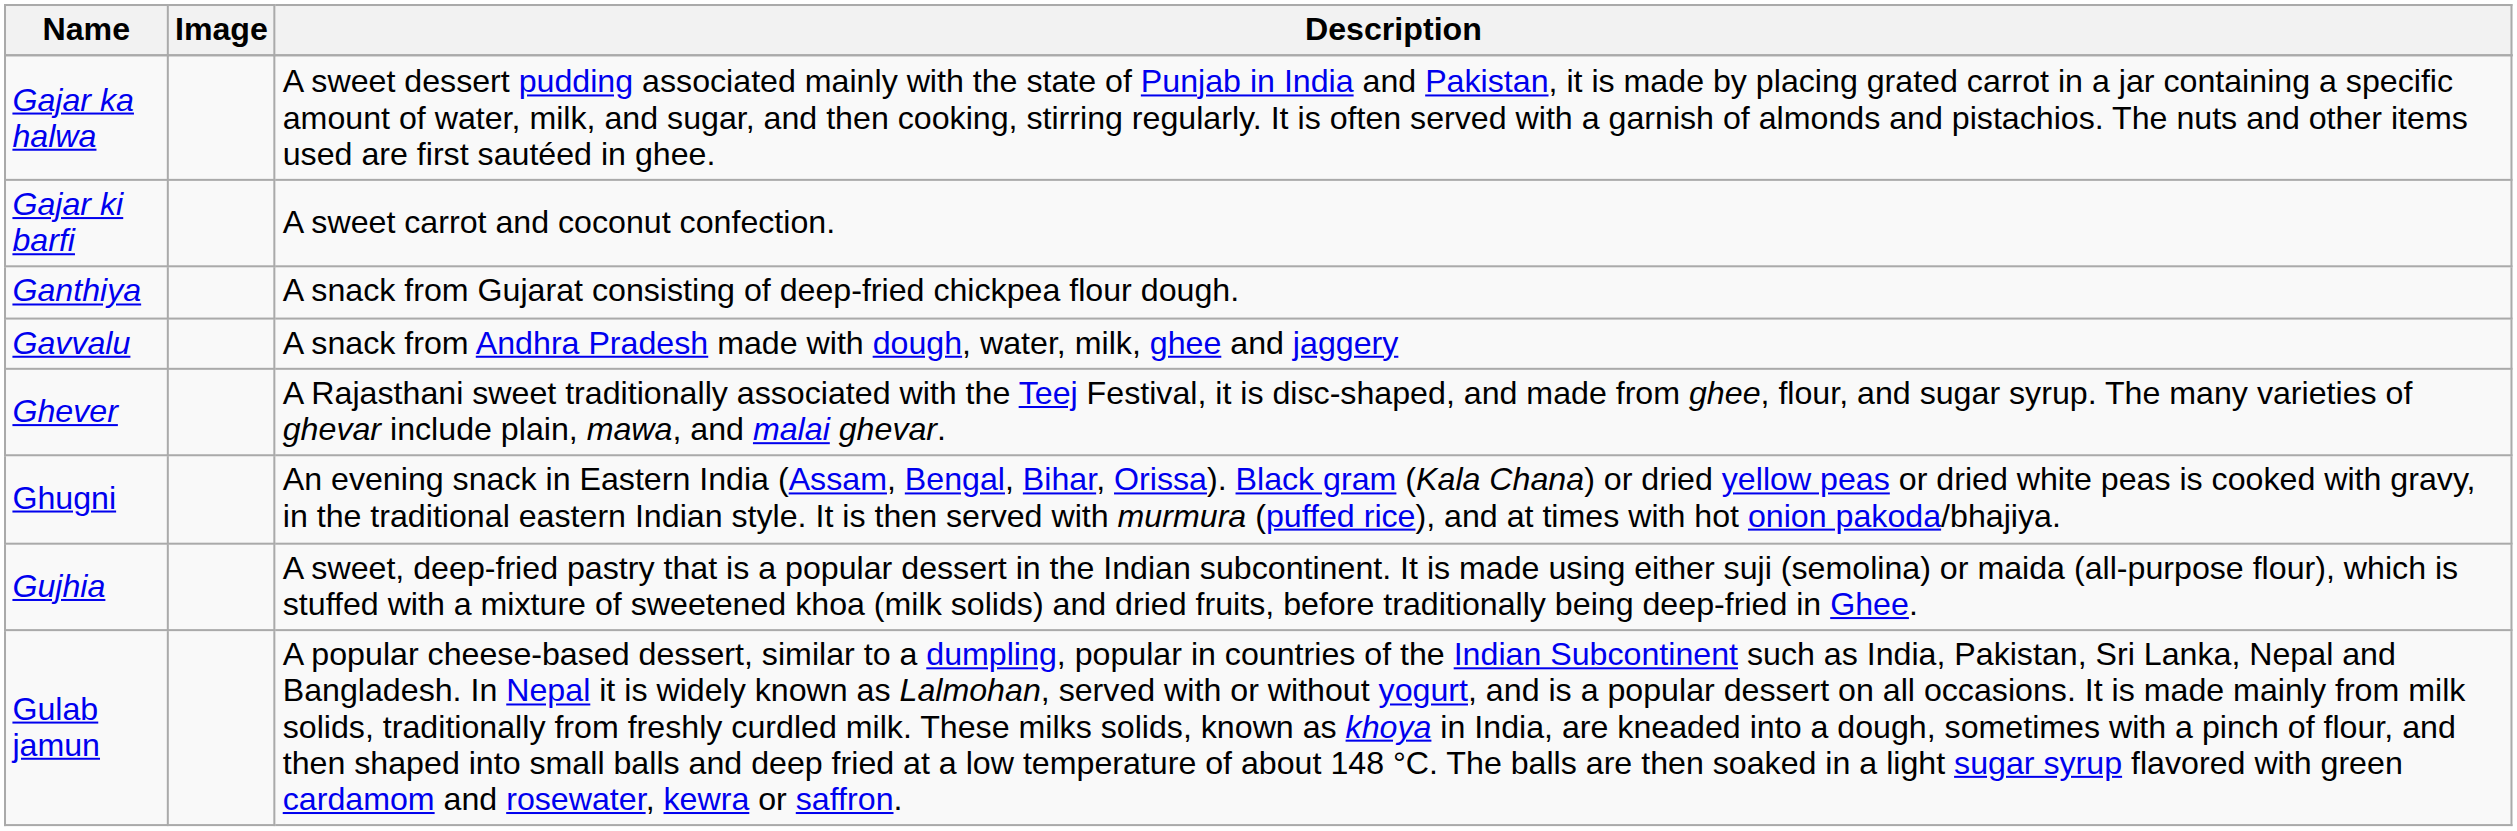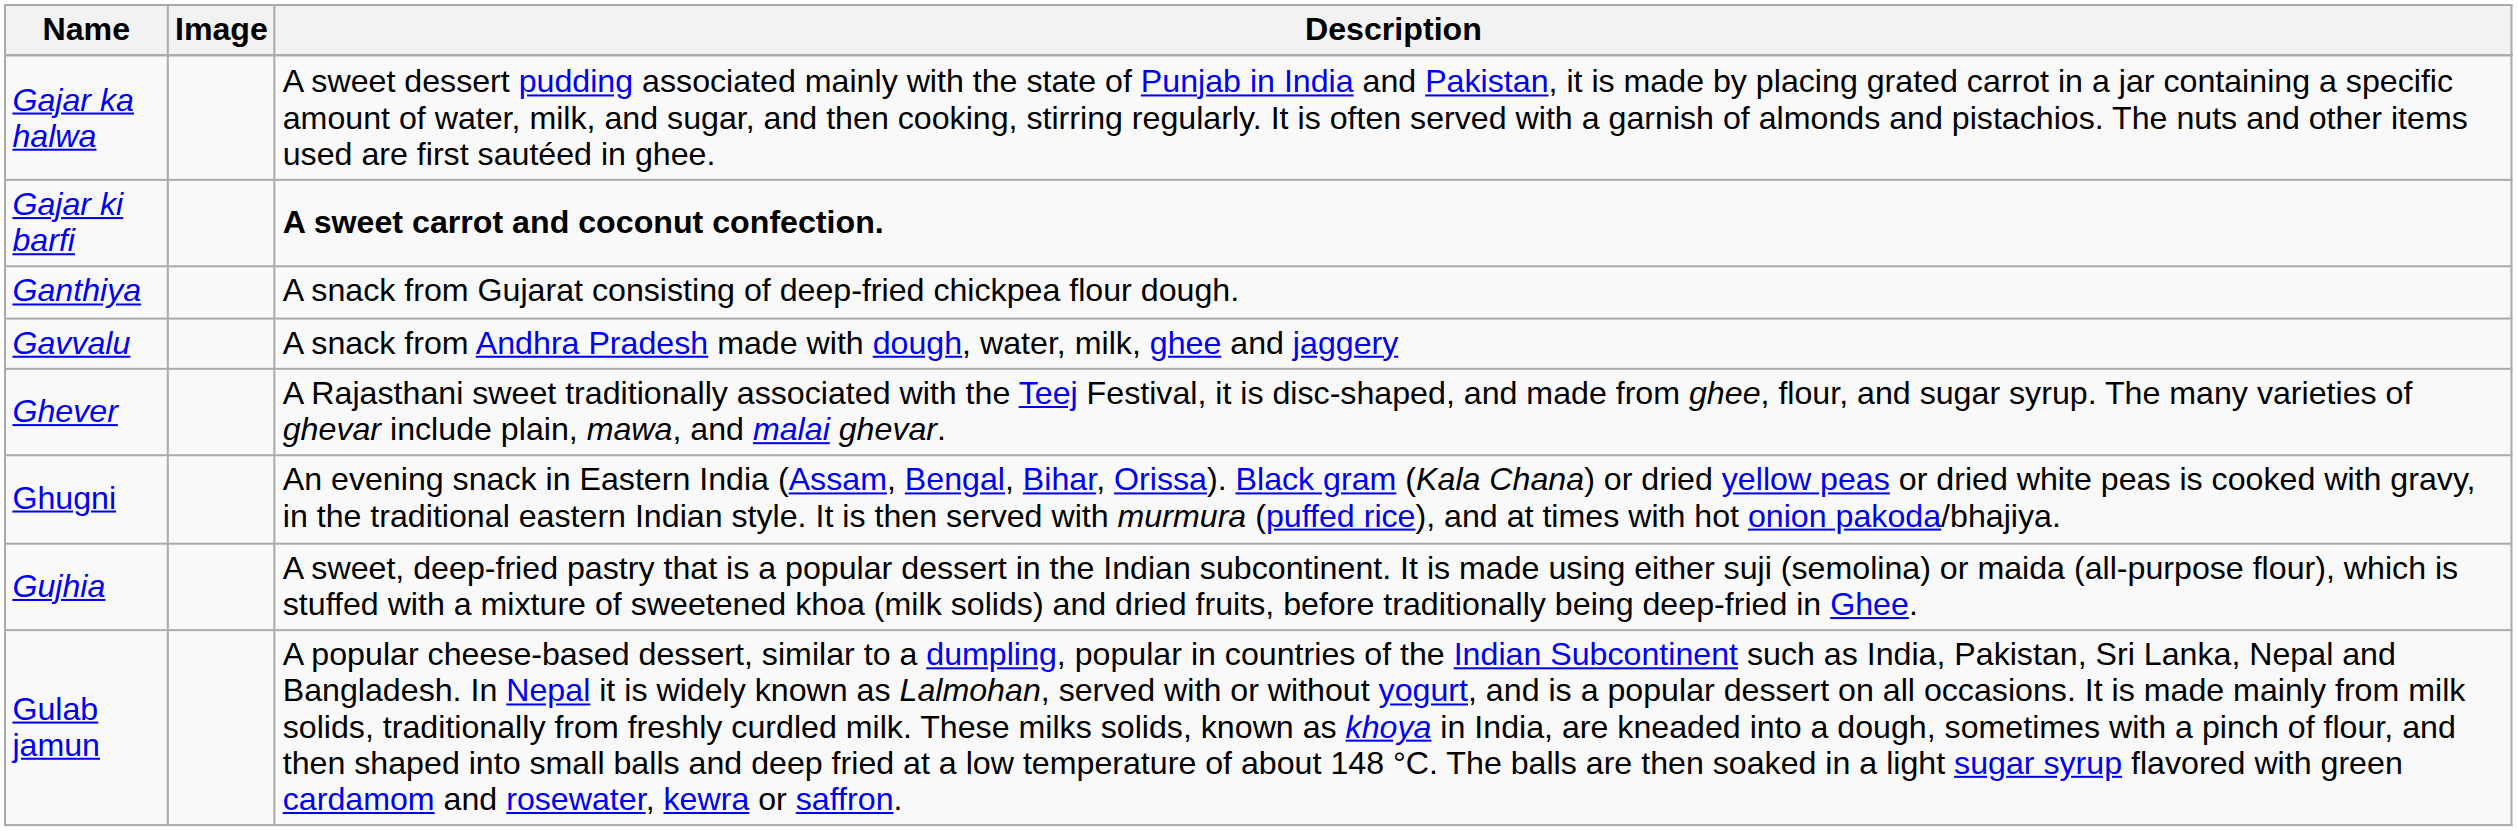(559, 222) normal -> (583, 222) bold
